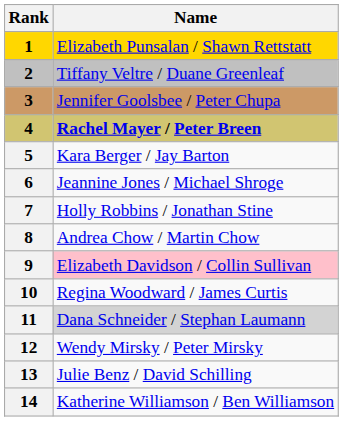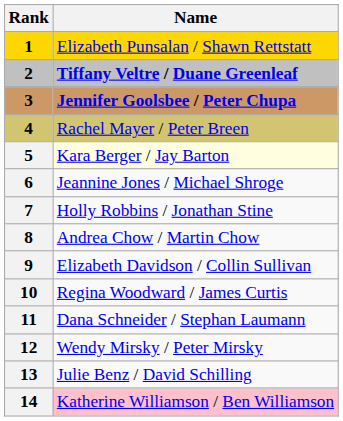(170, 73) normal -> (177, 73) bold
(169, 100) normal -> (177, 100) bold
(159, 127) bold -> (153, 127) normal
(143, 155) no background -> (143, 155) lightyellow background
(184, 264) pink background -> (184, 264) no background
(181, 319) lightgrey background -> (181, 319) no background
(195, 401) no background -> (195, 401) pink background
